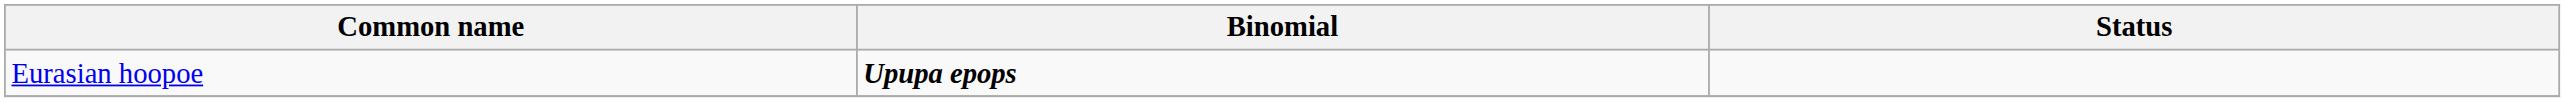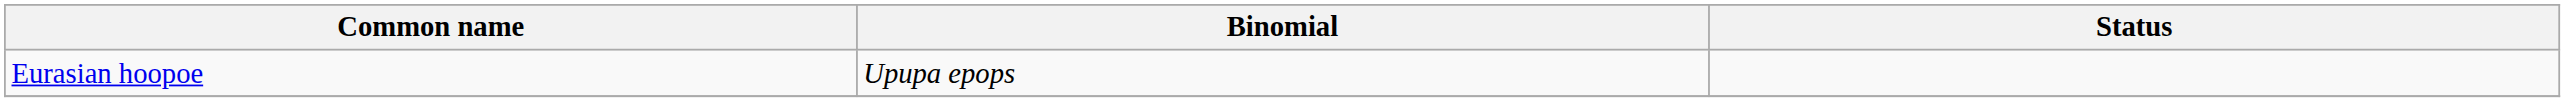(940, 72) bold -> (939, 72) normal
